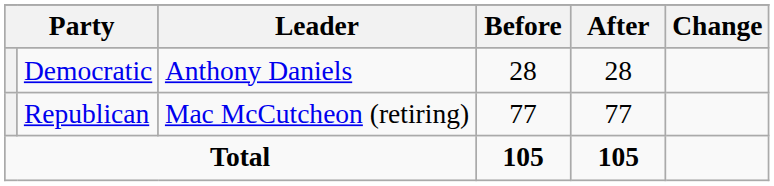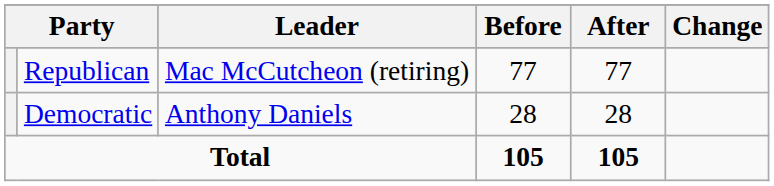rows swapped: (87, 113) <-> (88, 69)
